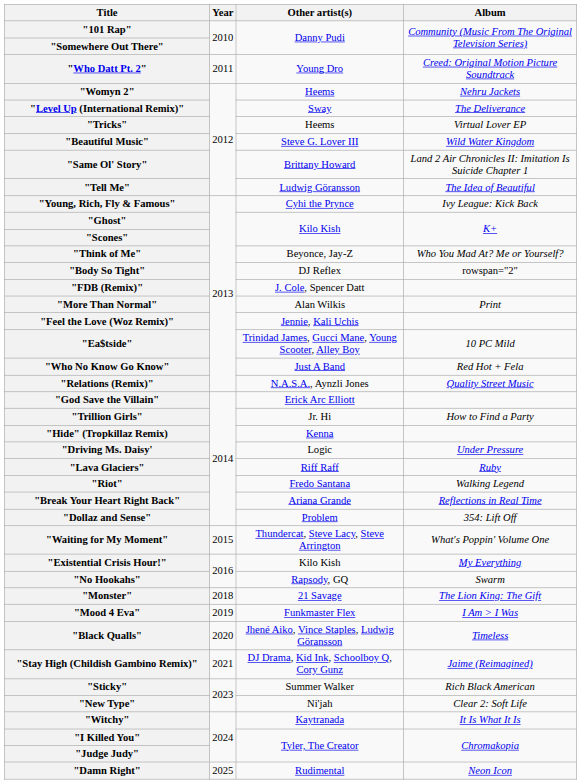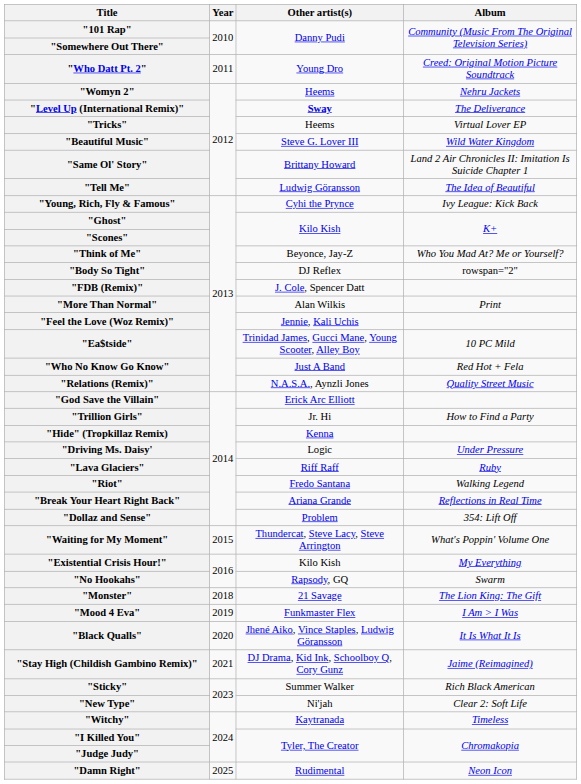(320, 108) normal -> (320, 108) bold
(490, 635) Timeless -> (490, 635) It Is What It Is
(490, 720) It Is What It Is -> (490, 720) Timeless
